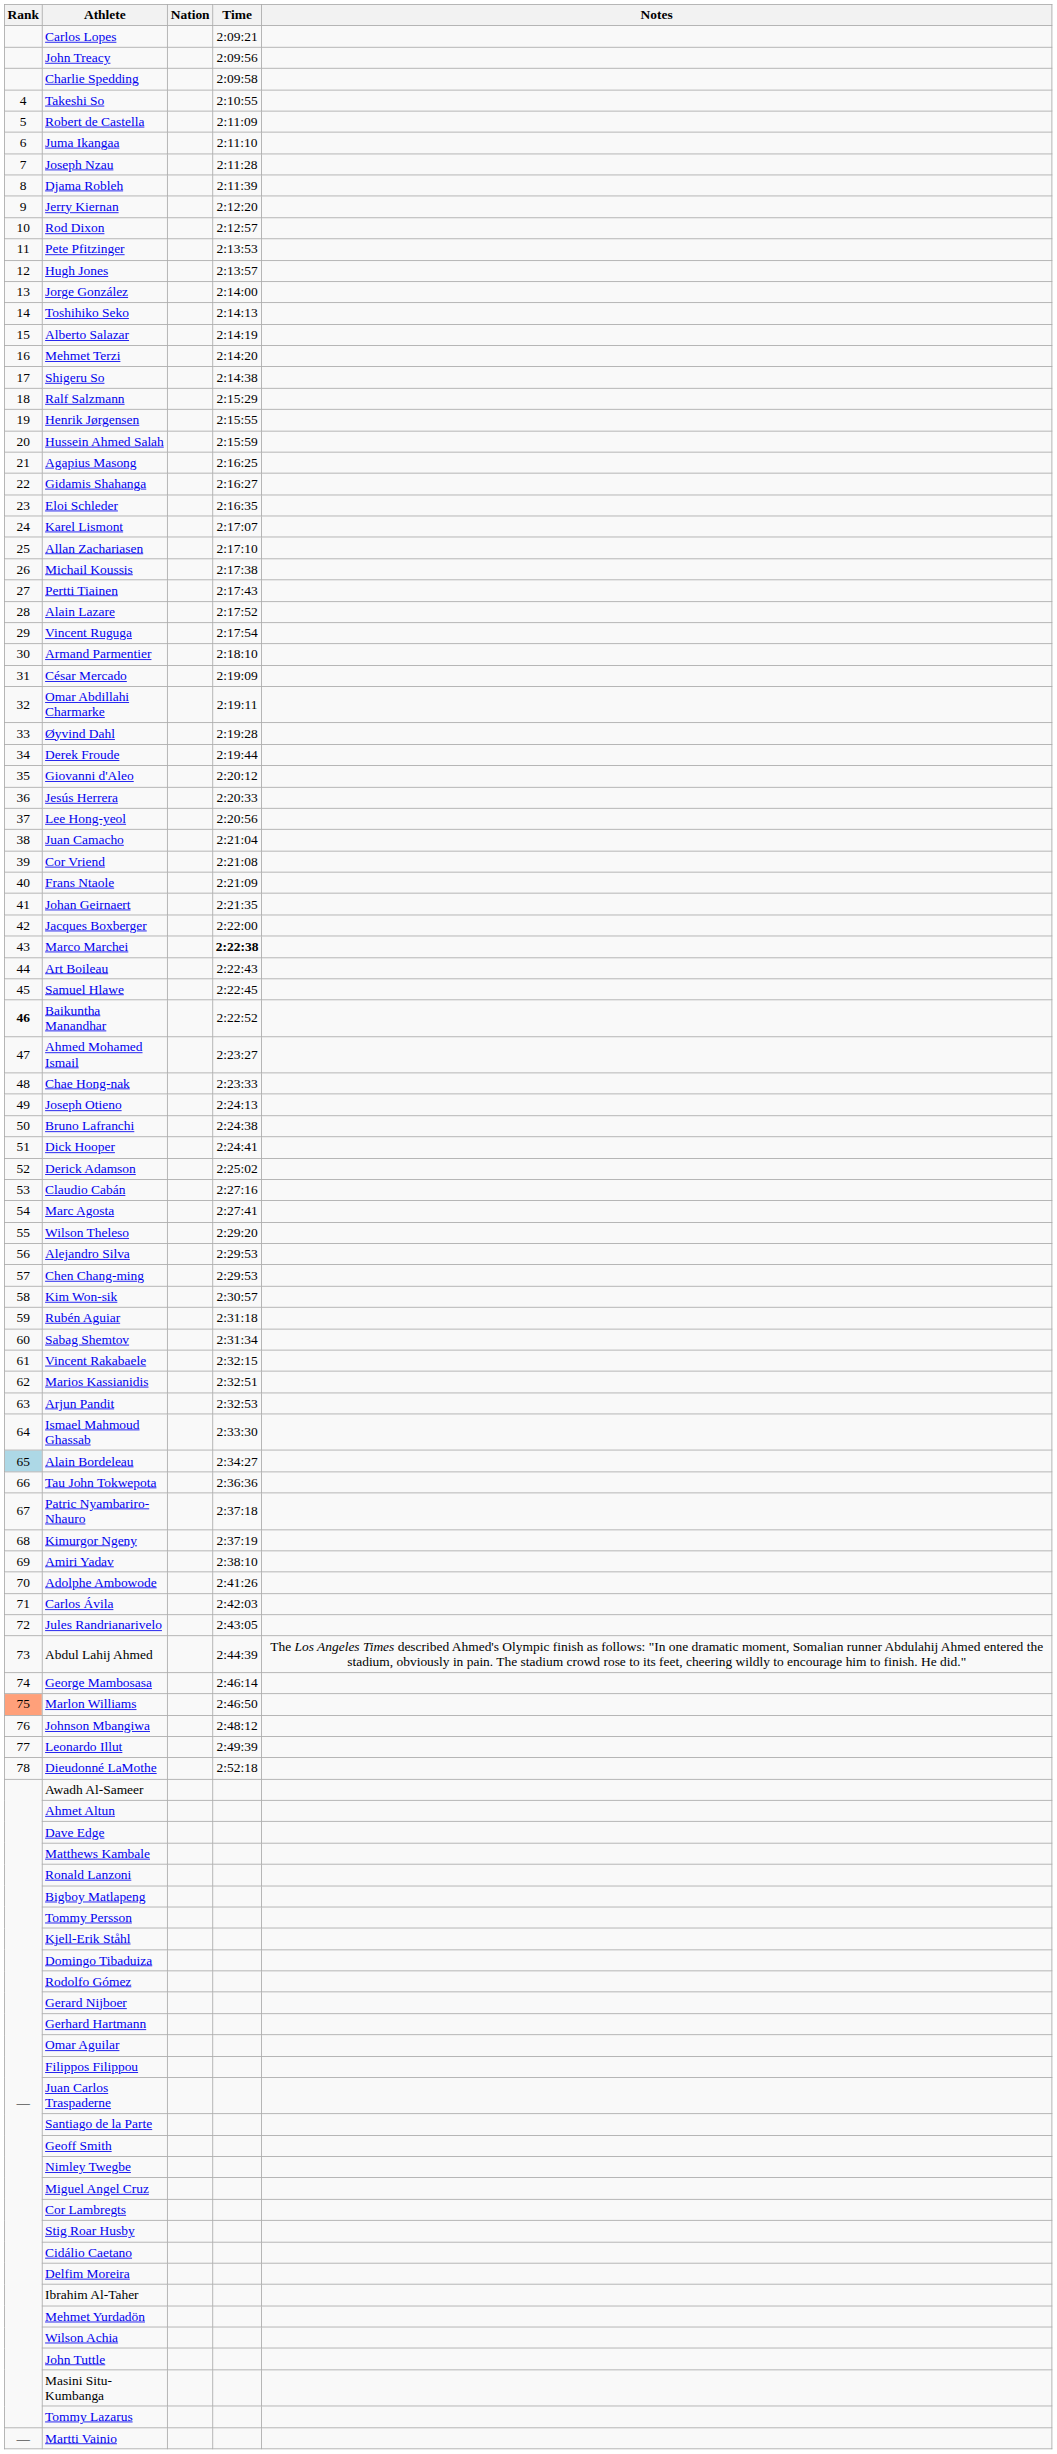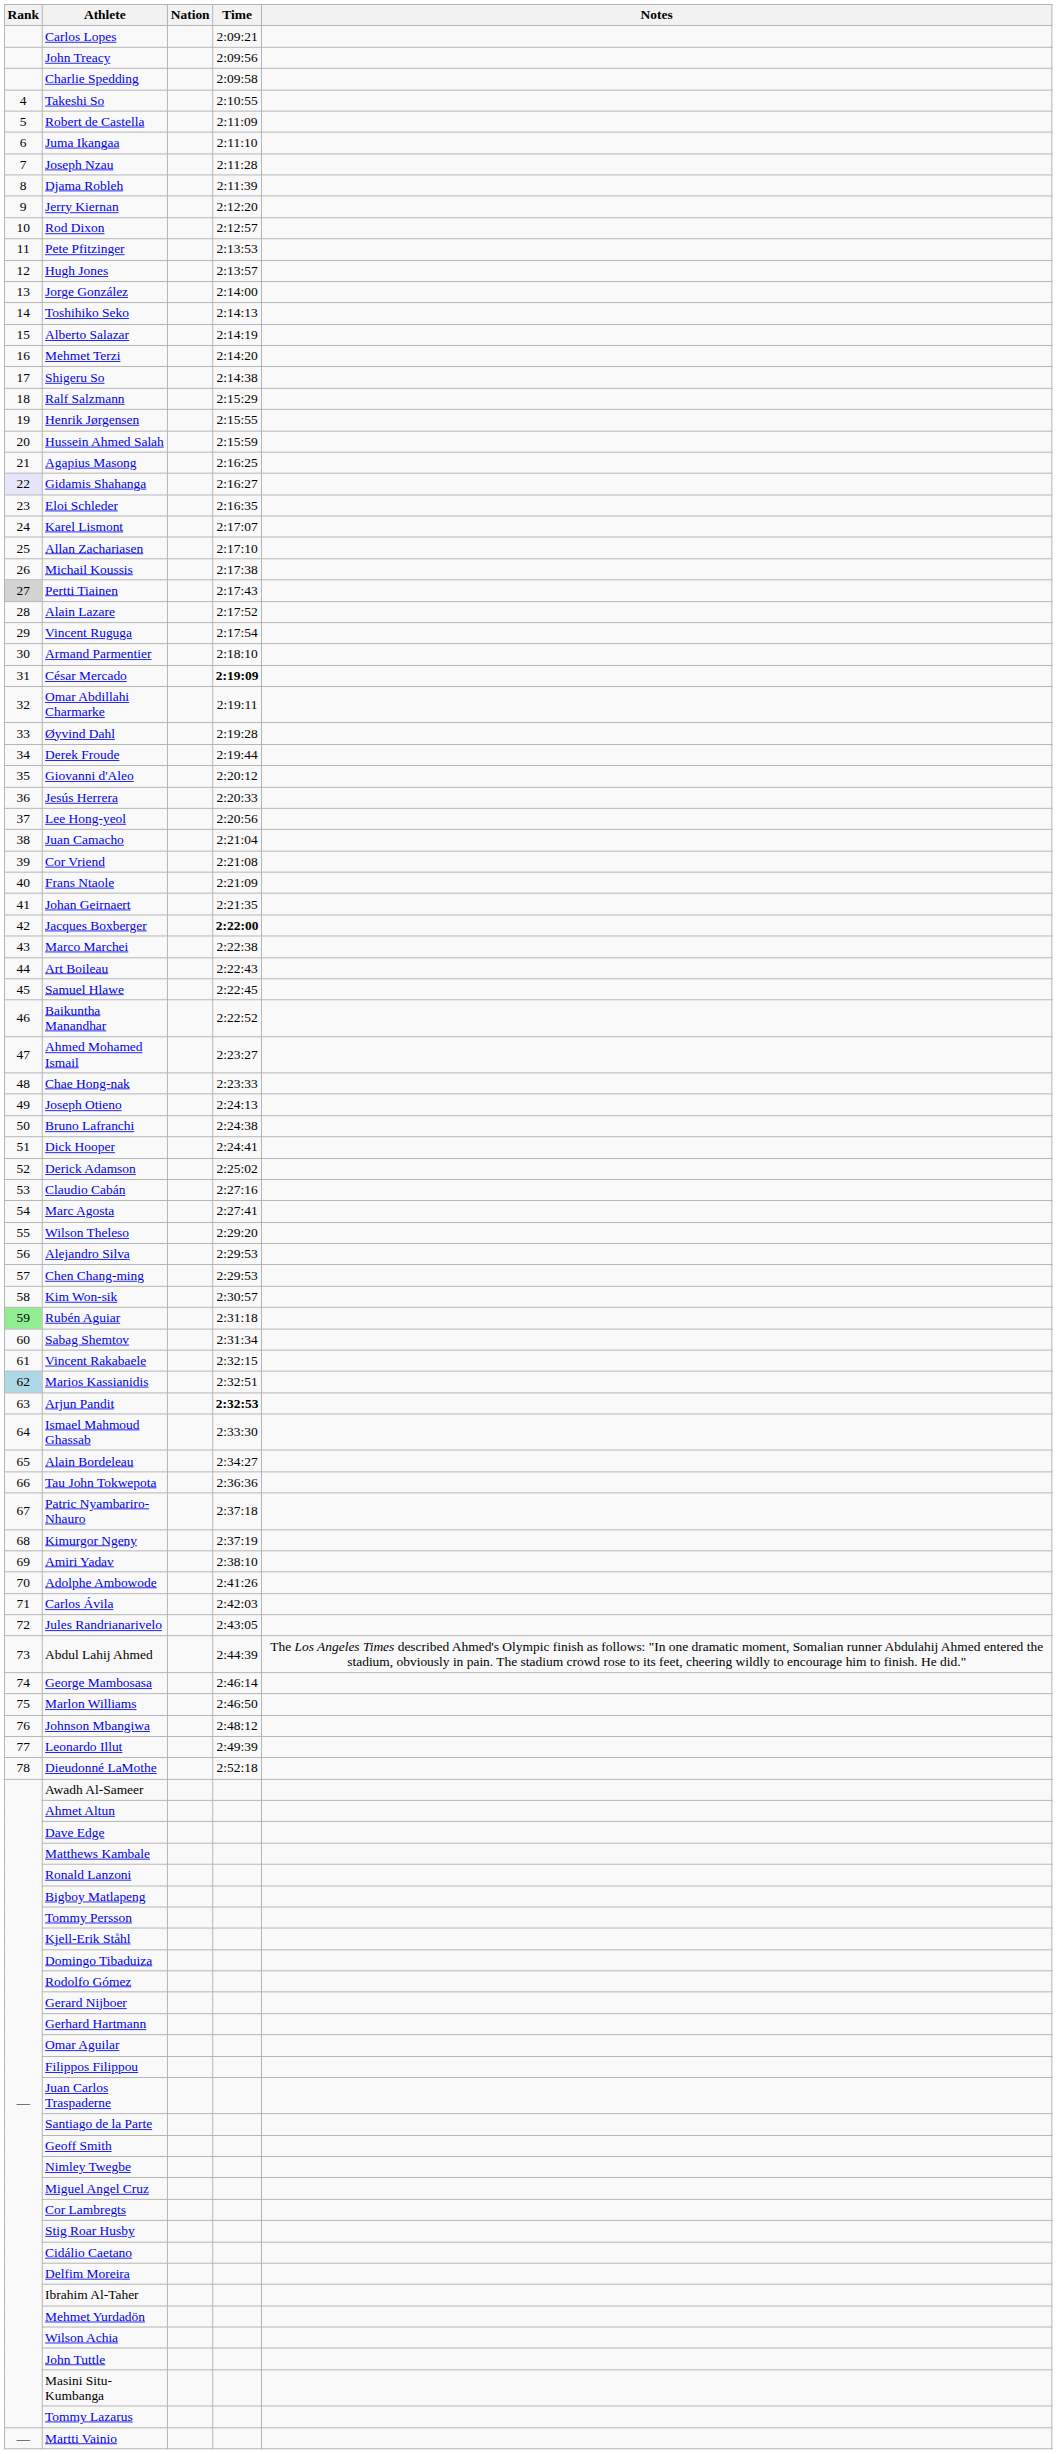(23, 484) no background -> (23, 484) lavender background
(23, 590) no background -> (23, 590) lightgrey background
(237, 675) normal -> (237, 675) bold
(237, 925) normal -> (237, 925) bold
(237, 946) bold -> (237, 946) normal
(23, 1018) bold -> (23, 1018) normal
(23, 1318) no background -> (23, 1318) lightgreen background
(23, 1382) no background -> (23, 1382) lightblue background
(237, 1403) normal -> (237, 1403) bold
(23, 1461) lightblue background -> (23, 1461) no background
(23, 1704) lightsalmon background -> (23, 1704) no background
